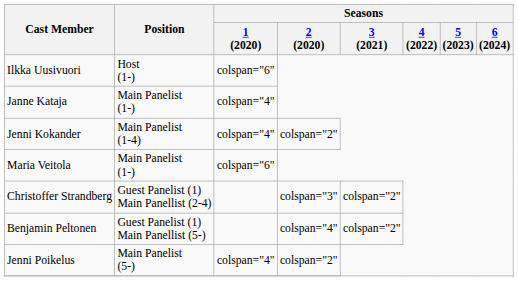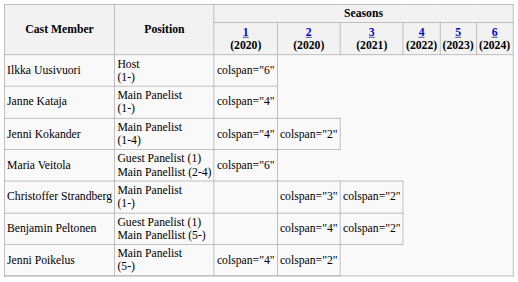(150, 165) Main Panelist (1-) -> (164, 165) Guest Panelist (1) Main Panellist (2-4)
(164, 197) Guest Panelist (1) Main Panellist (2-4) -> (150, 197) Main Panelist (1-)
